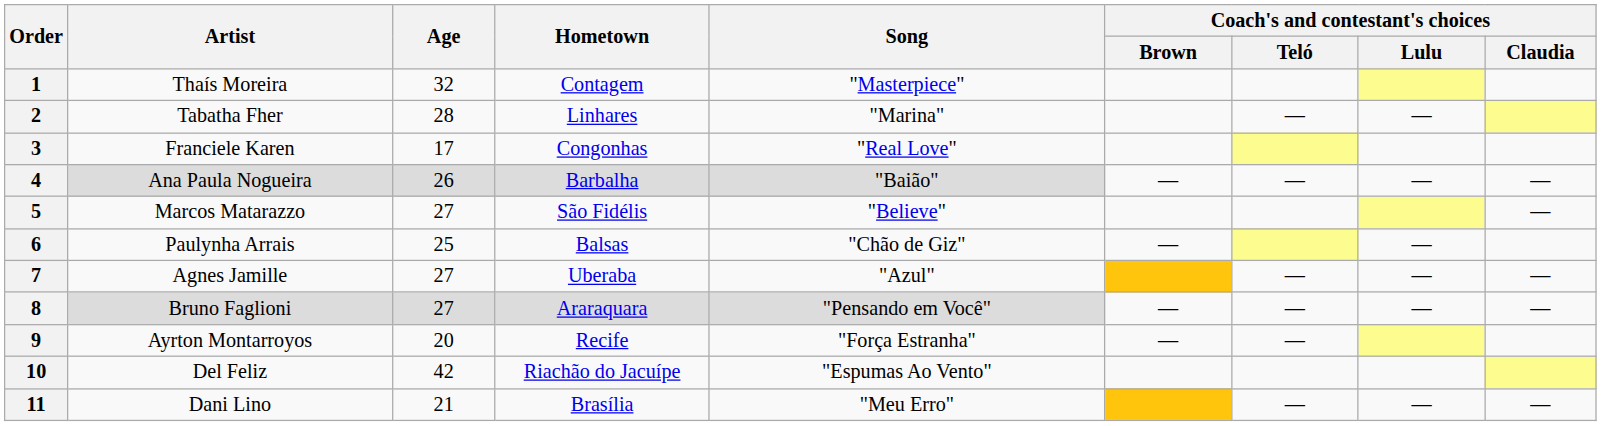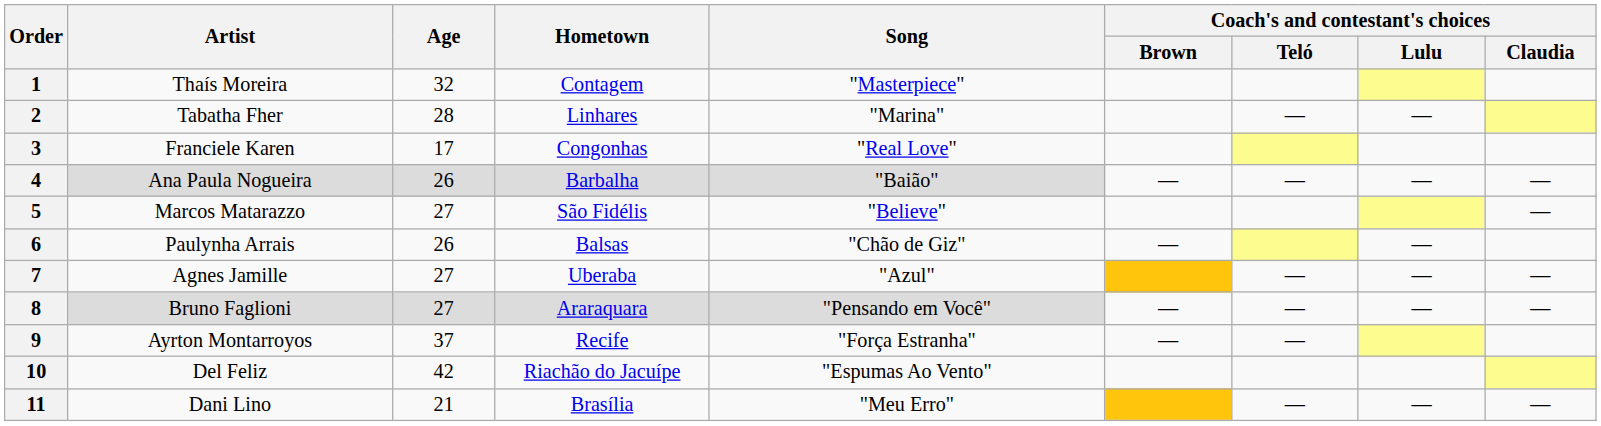(444, 244) 25 -> (444, 244) 26
(444, 340) 20 -> (444, 340) 37
